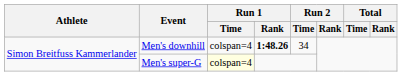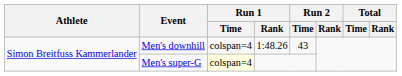(272, 46) bold -> (272, 46) normal
(303, 46) 34 -> (303, 46) 43
